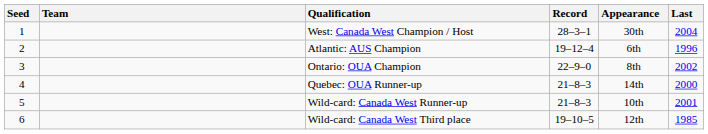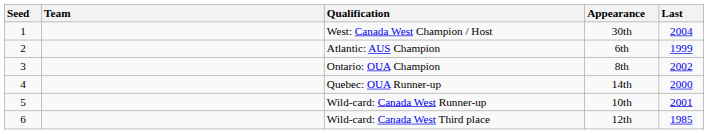- column: (570, 13)
(686, 48) 1996 -> (681, 48) 1999
